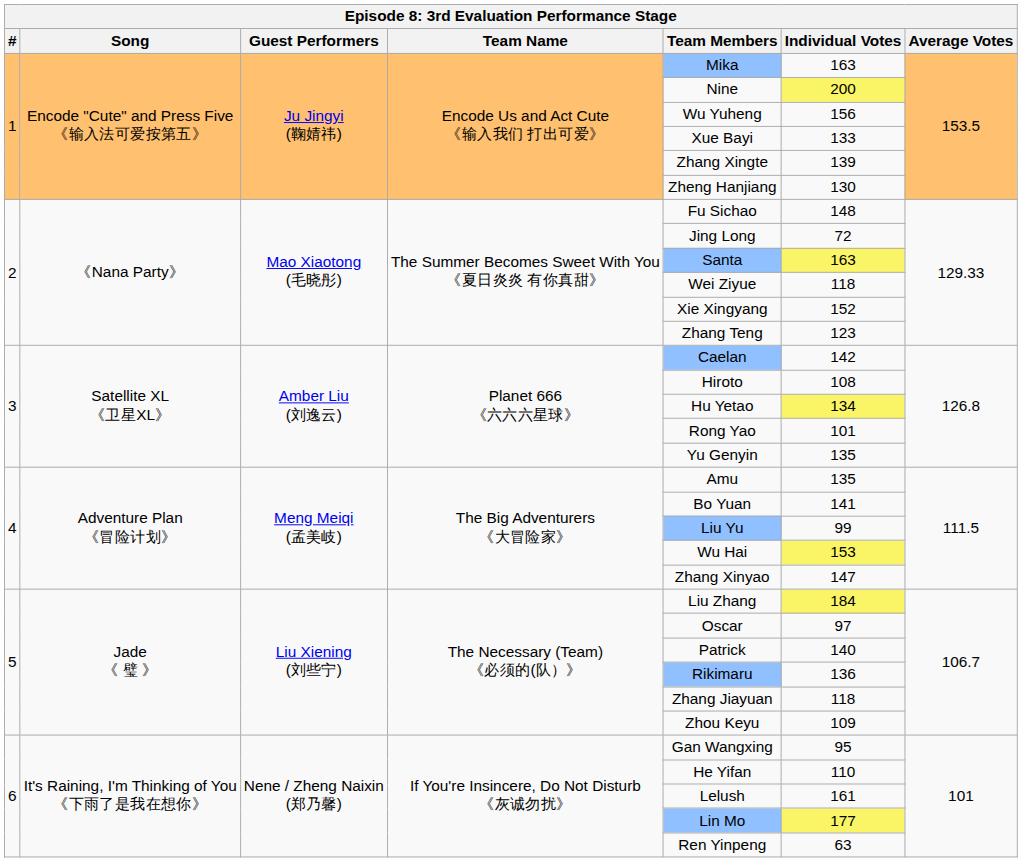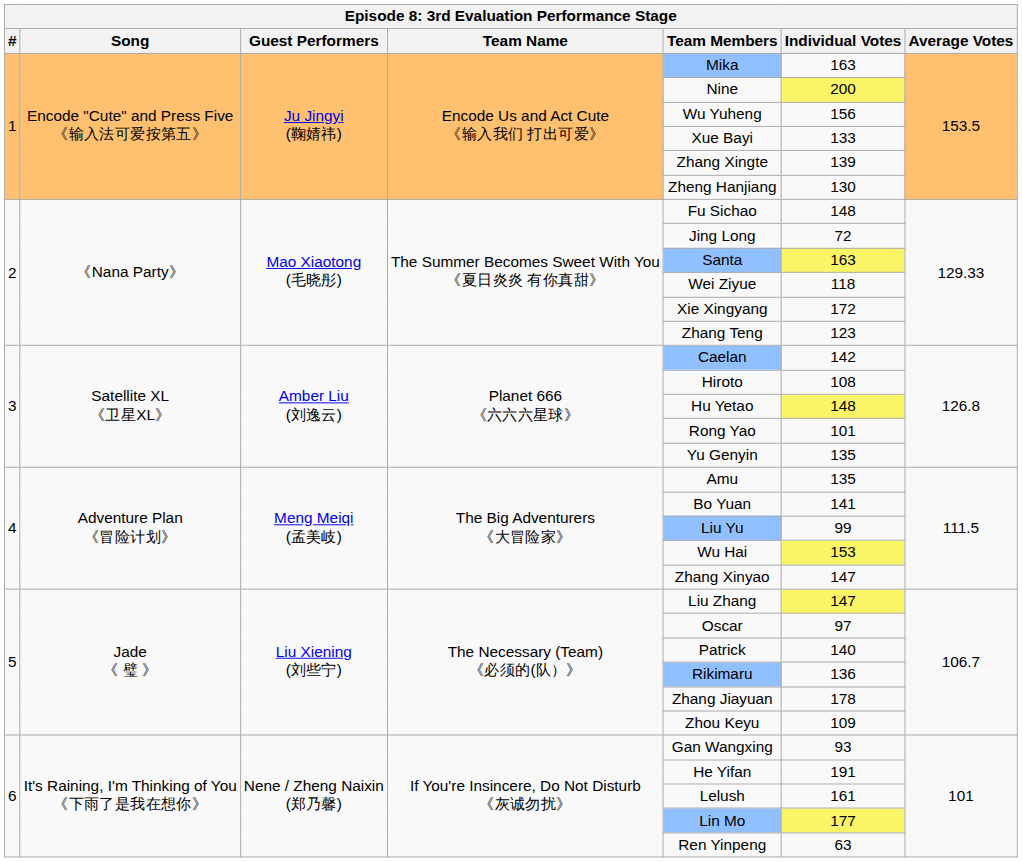(843, 308) 152 -> (843, 308) 172
(843, 406) 134 -> (843, 406) 148
(843, 601) 184 -> (843, 601) 147
(843, 698) 118 -> (843, 698) 178
(843, 747) 95 -> (843, 747) 93
(843, 771) 110 -> (843, 771) 191
